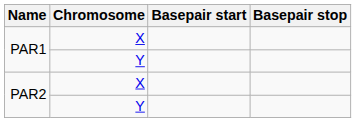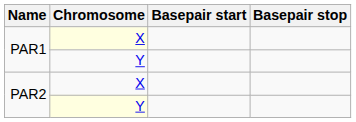(140, 38) no background -> (140, 38) lightyellow background
(140, 106) no background -> (140, 106) lightyellow background
